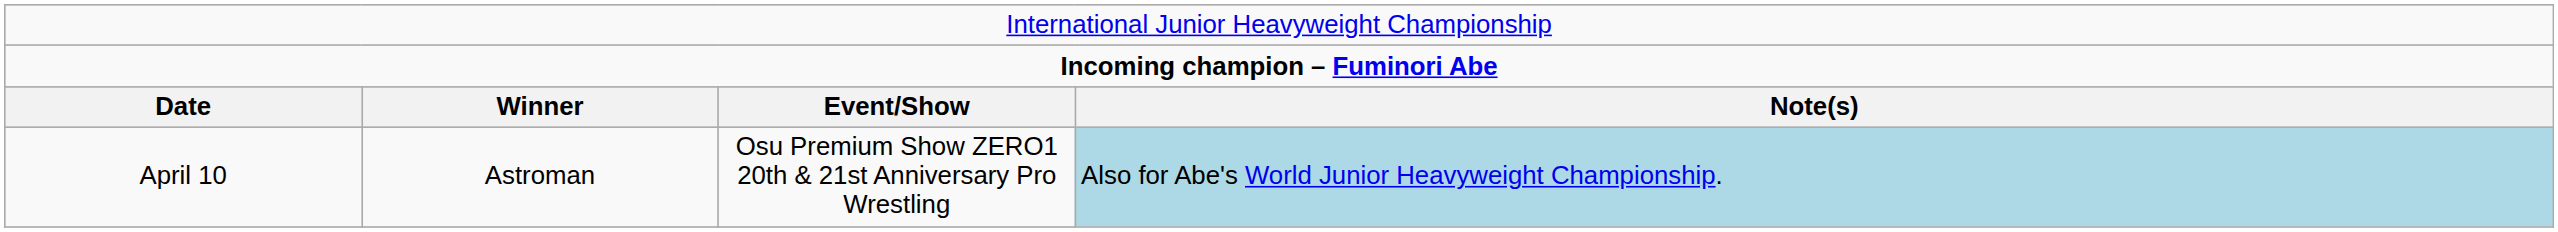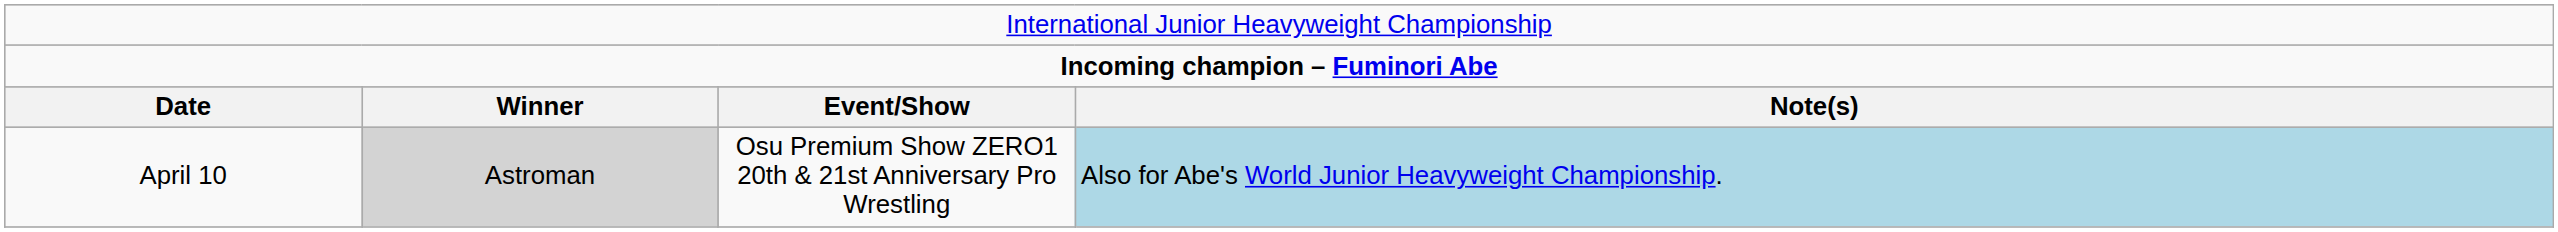(540, 176) no background -> (540, 176) lightgrey background
